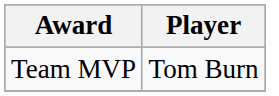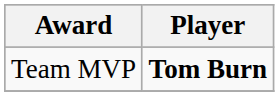(204, 68) normal -> (208, 68) bold
